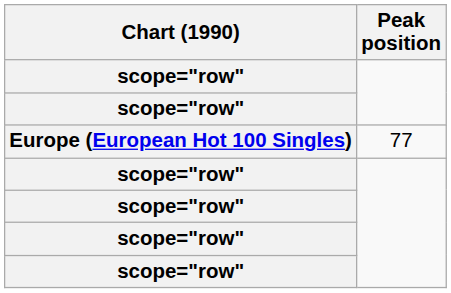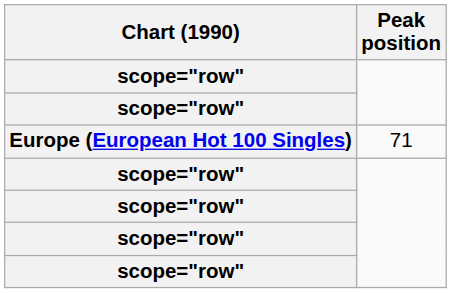(401, 141) 77 -> (401, 141) 71
